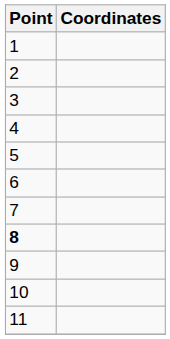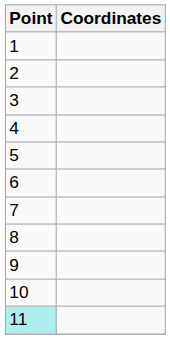(14, 237) bold -> (14, 237) normal
(18, 319) no background -> (18, 319) paleturquoise background
